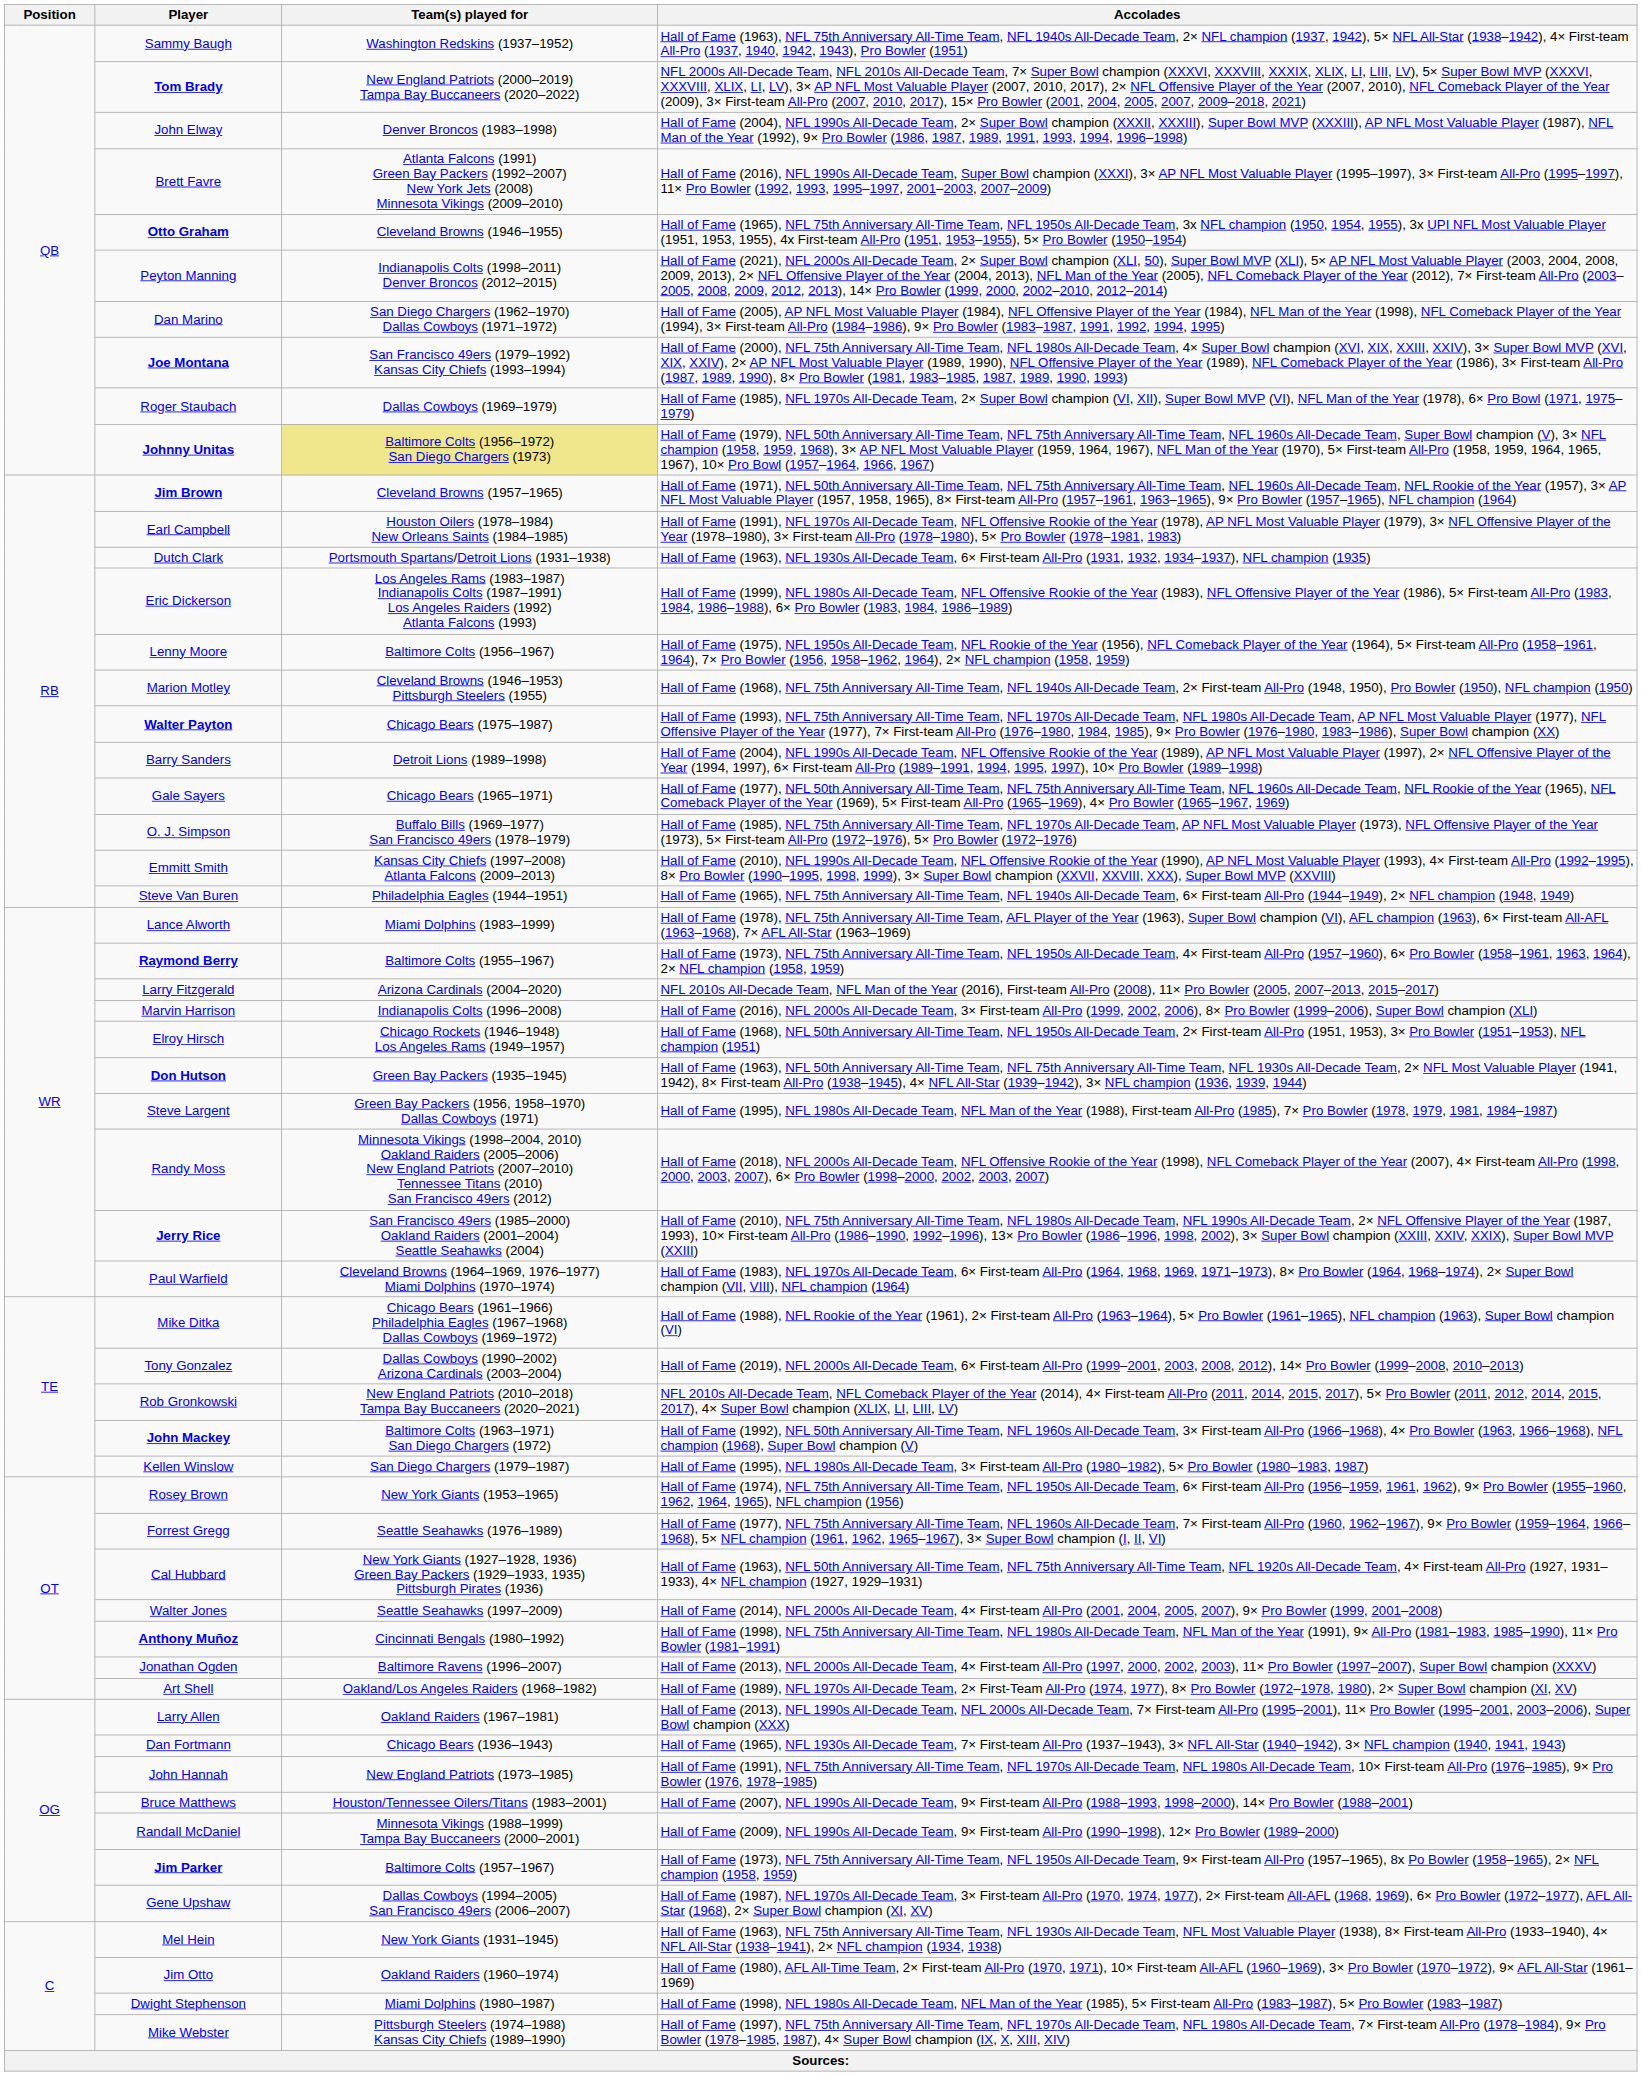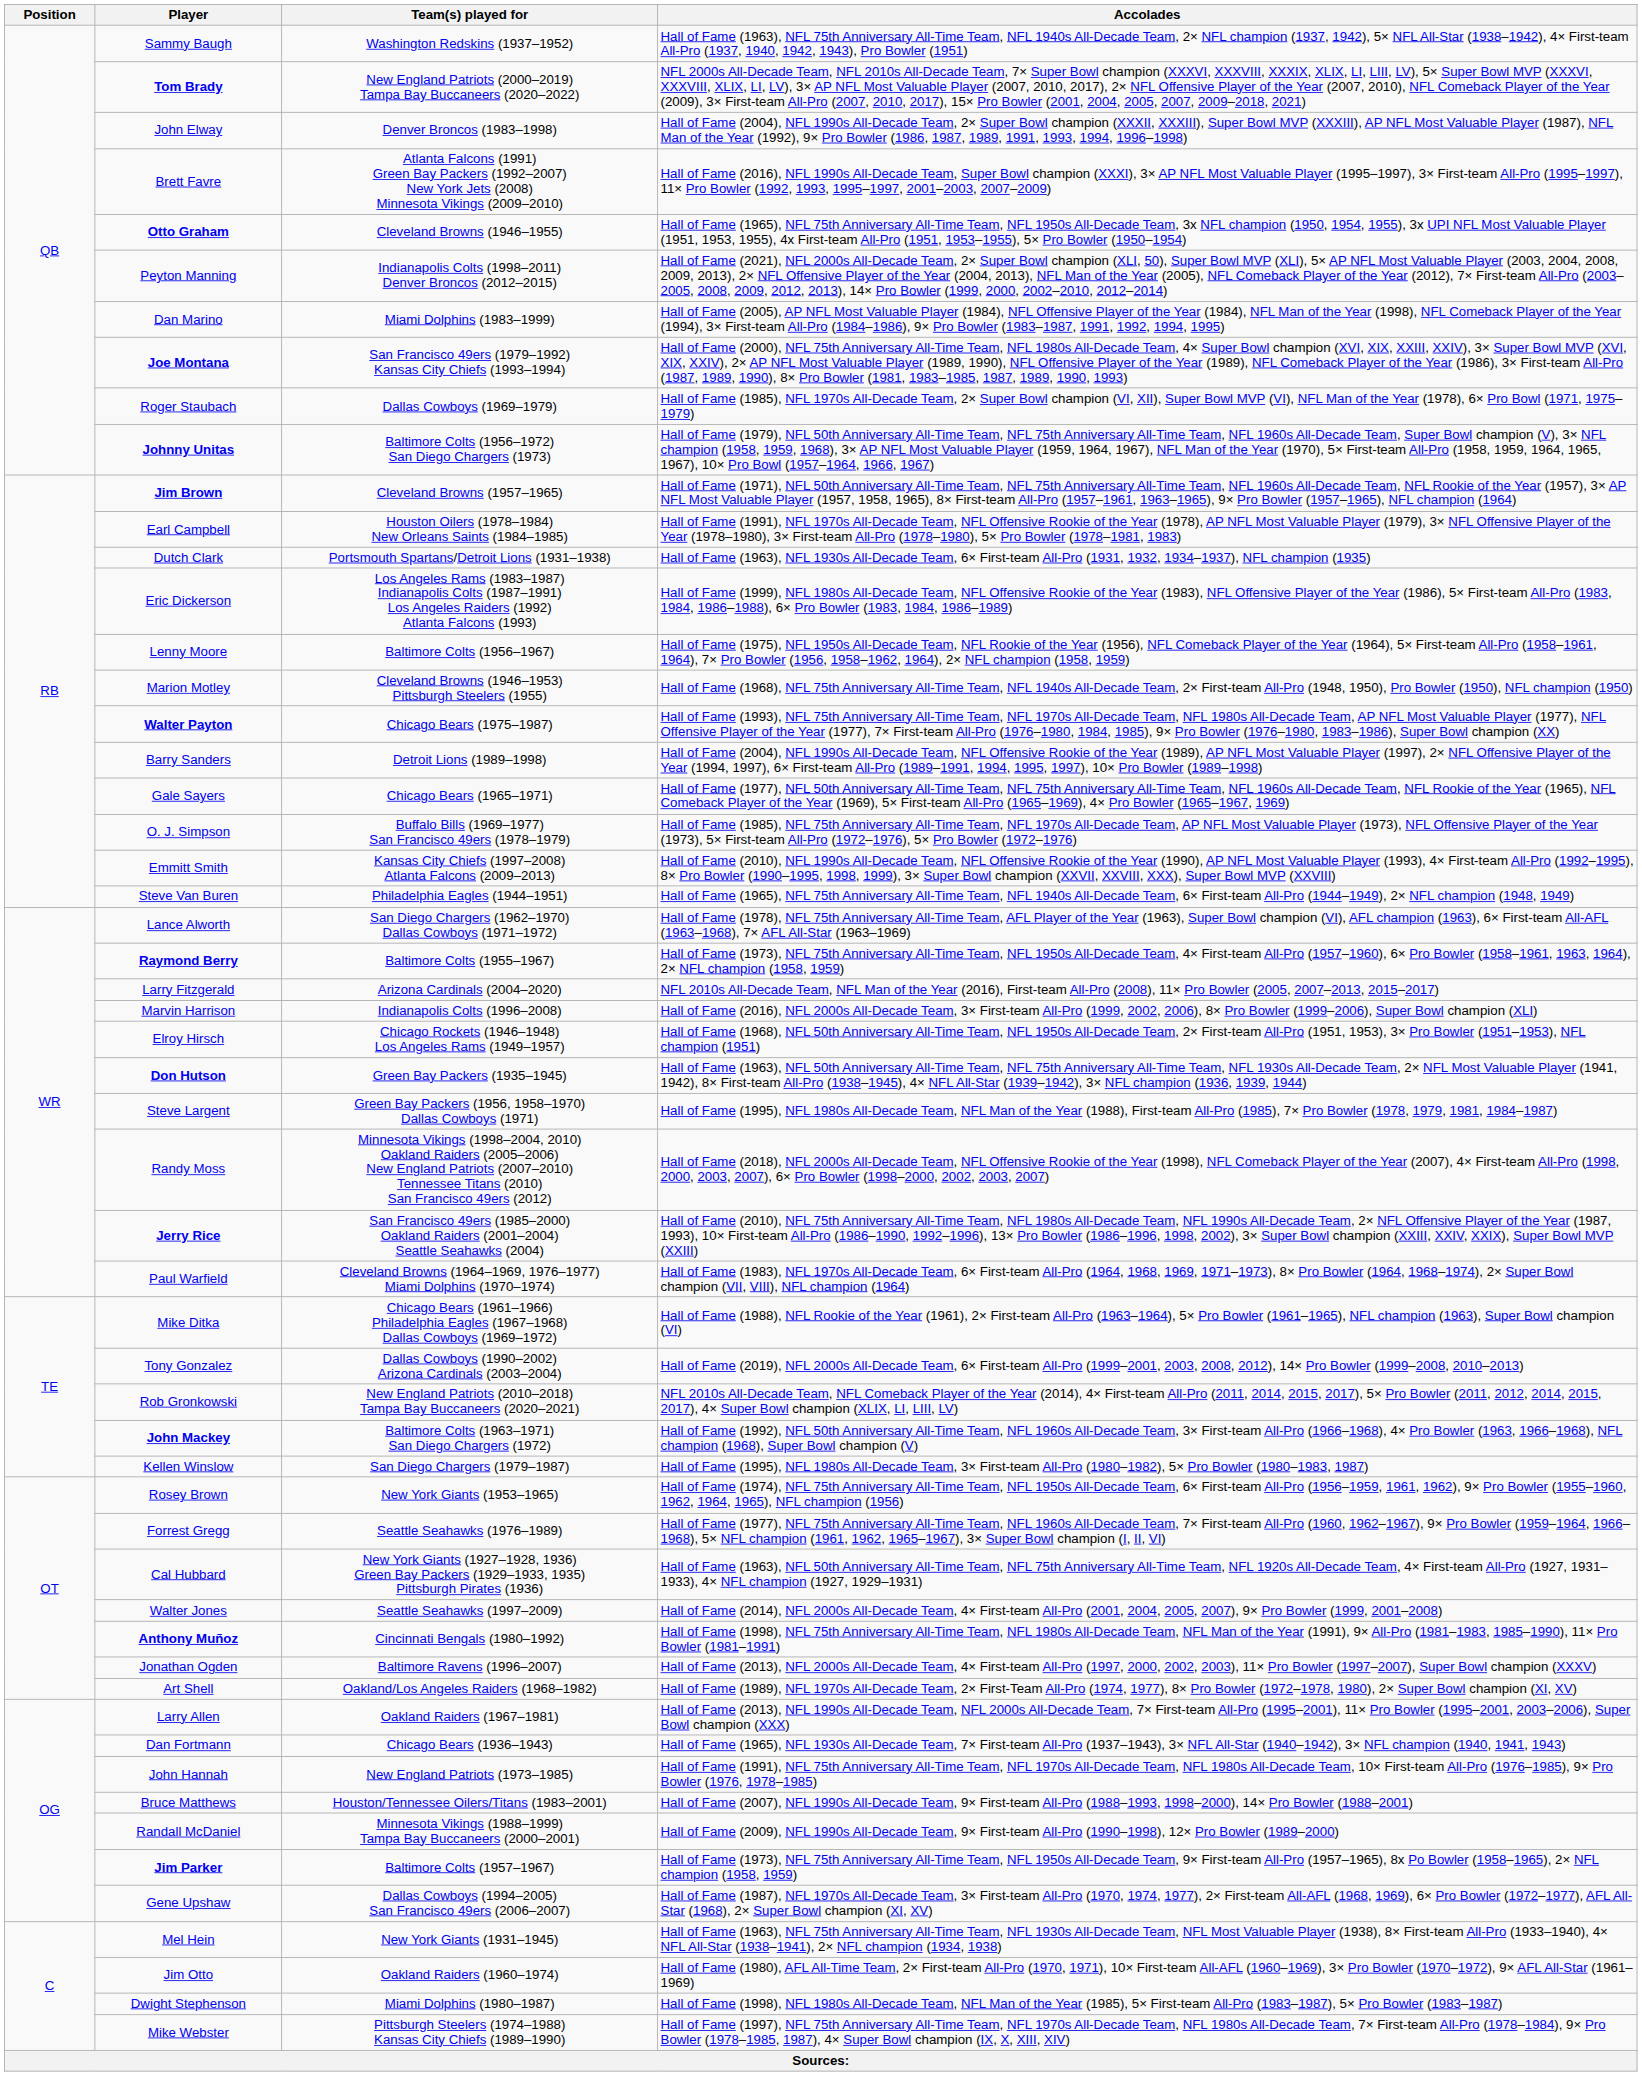(470, 319) San Diego Chargers (1962–1970) Dallas Cowboys (1971–1972) -> (470, 319) Miami Dolphins (1983–1999)
(470, 449) khaki background -> (470, 449) no background
(470, 925) Miami Dolphins (1983–1999) -> (470, 925) San Diego Chargers (1962–1970) Dallas Cowboys (1971–1972)
